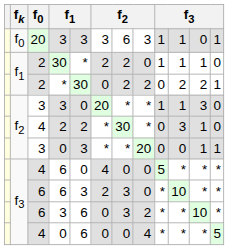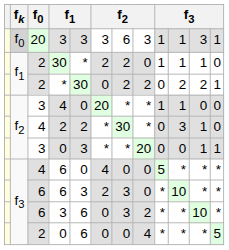(19, 40) no background -> (19, 40) lightgrey background
(204, 40) 0 -> (204, 40) 3
(63, 105) 3 -> (63, 105) 4
(204, 105) 3 -> (204, 105) 0
(42, 233) 4 -> (42, 233) 2
